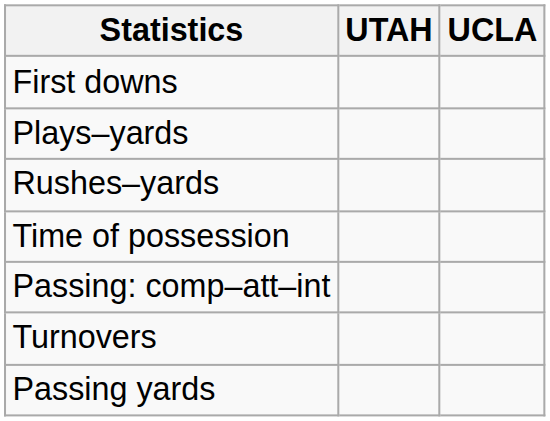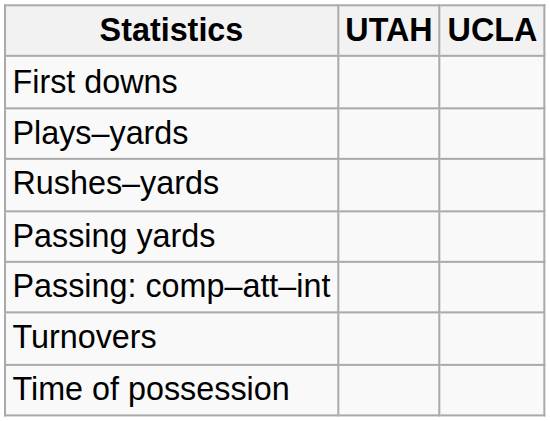rows swapped: (114, 389) <-> (151, 235)
